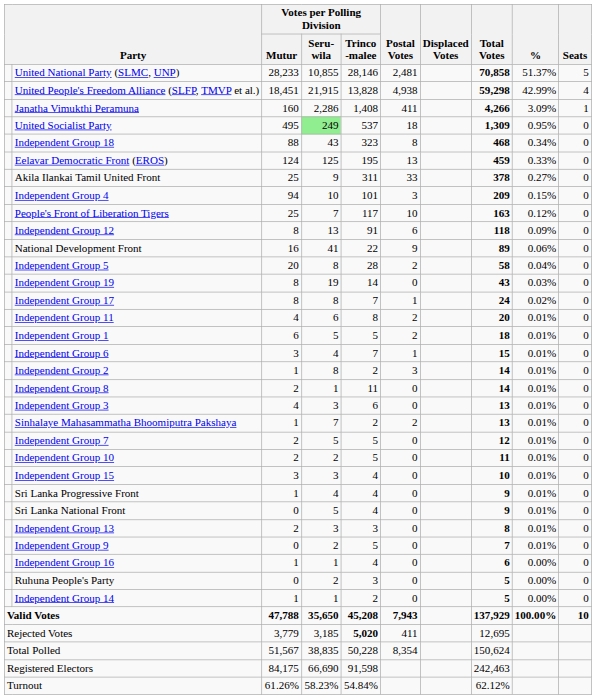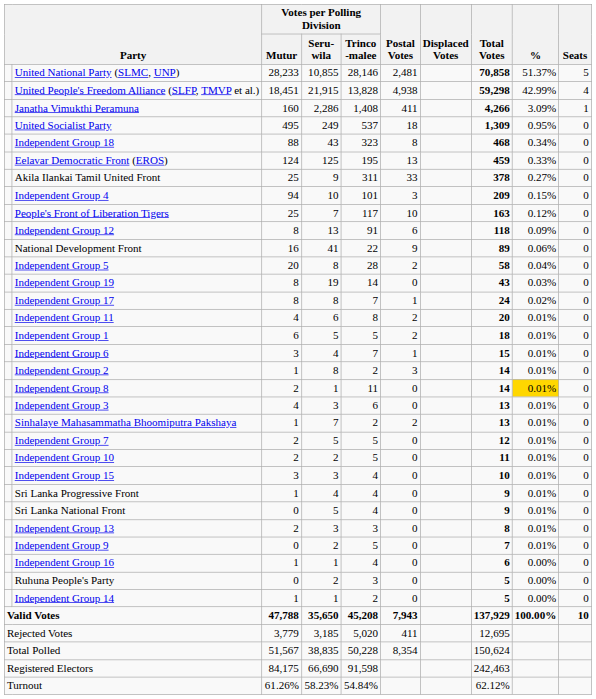(330, 125) lightgreen background -> (330, 125) no background
(542, 388) no background -> (542, 388) gold background
(366, 633) bold -> (366, 633) normal
